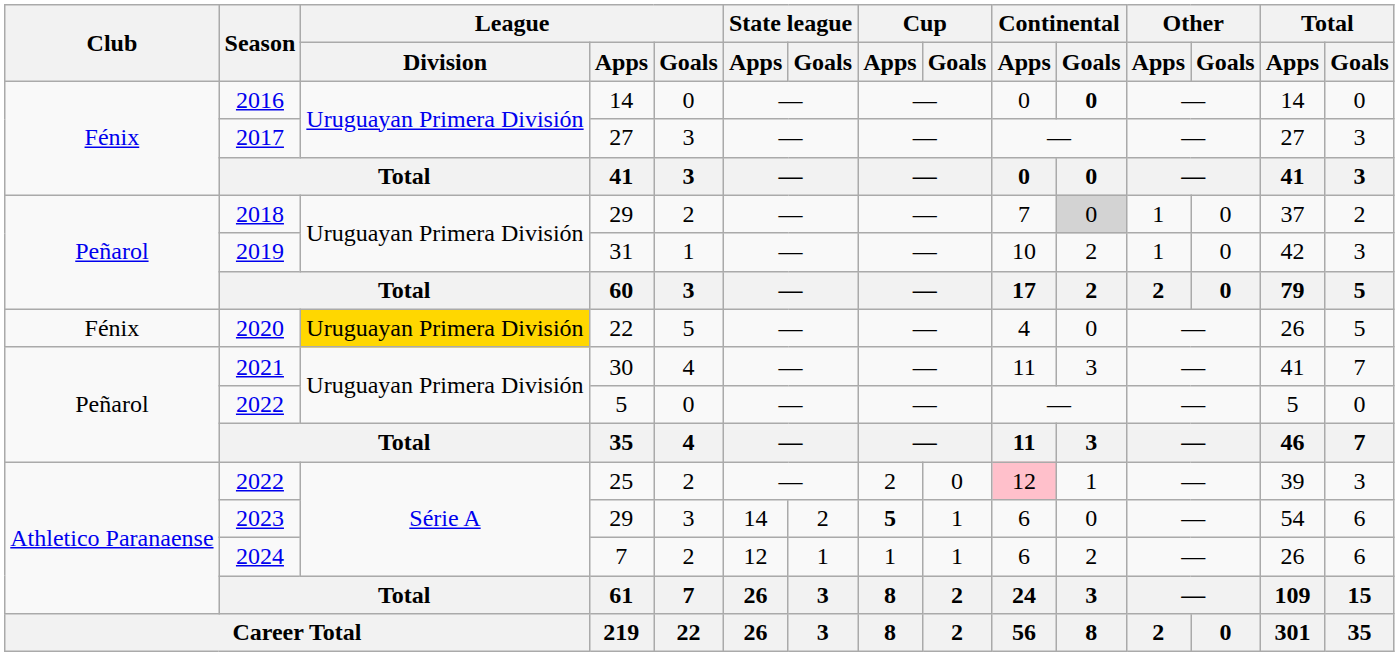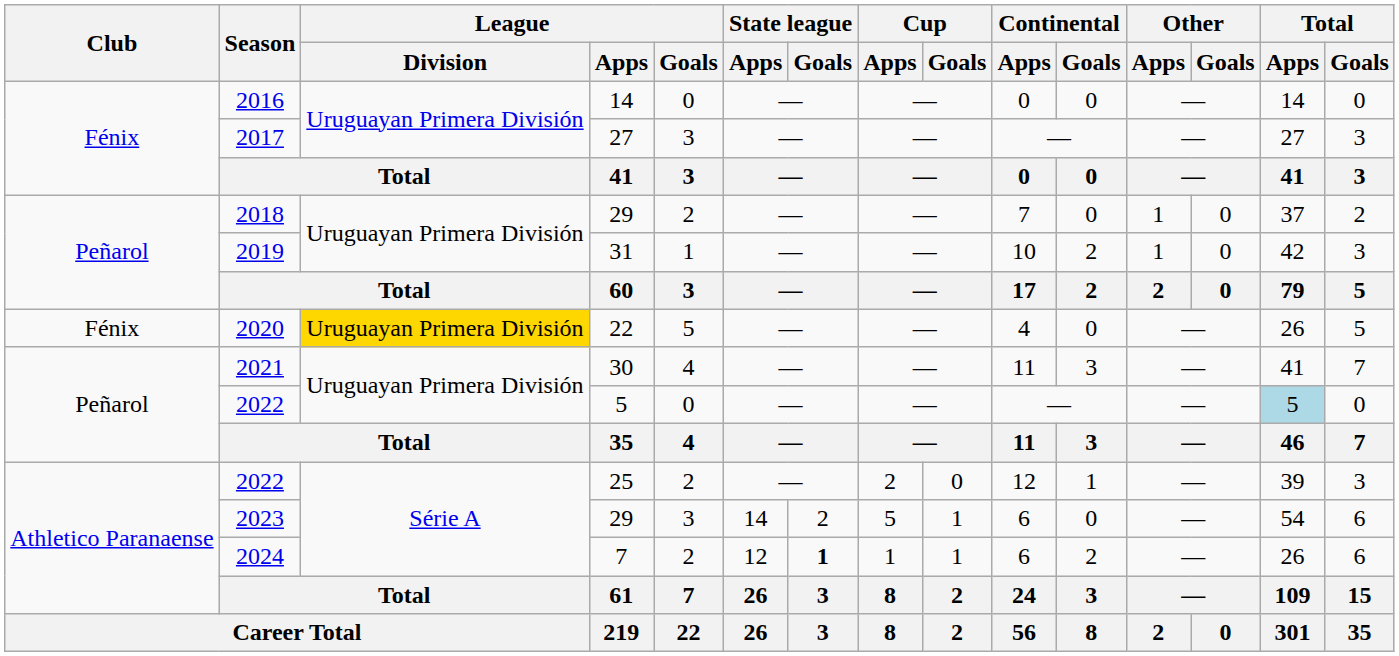(1091, 99) bold -> (1091, 99) normal
(1091, 213) lightgrey background -> (1091, 213) no background
(1292, 404) no background -> (1292, 404) lightblue background
(1024, 480) pink background -> (1024, 480) no background
(890, 518) bold -> (890, 518) normal
(823, 556) normal -> (823, 556) bold
